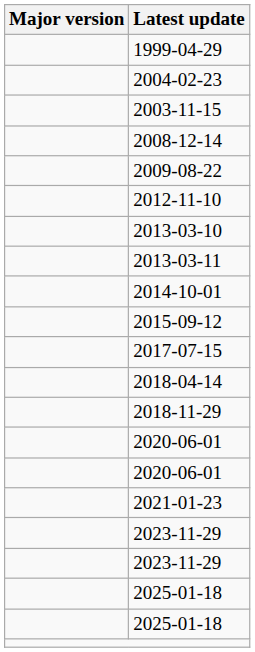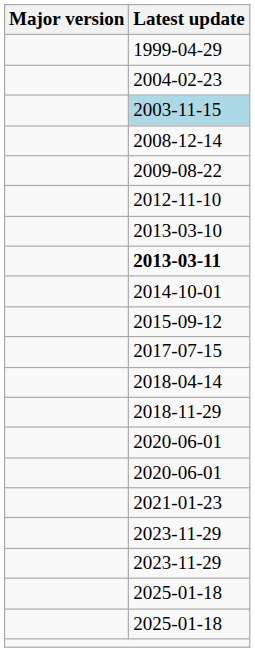(177, 110) no background -> (177, 110) lightblue background
(177, 261) normal -> (177, 261) bold
